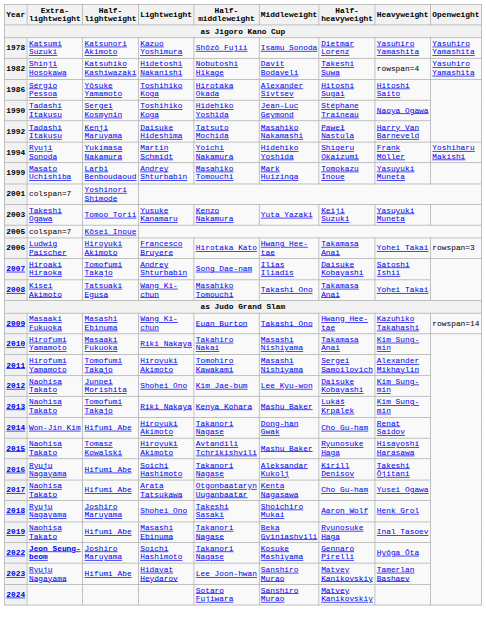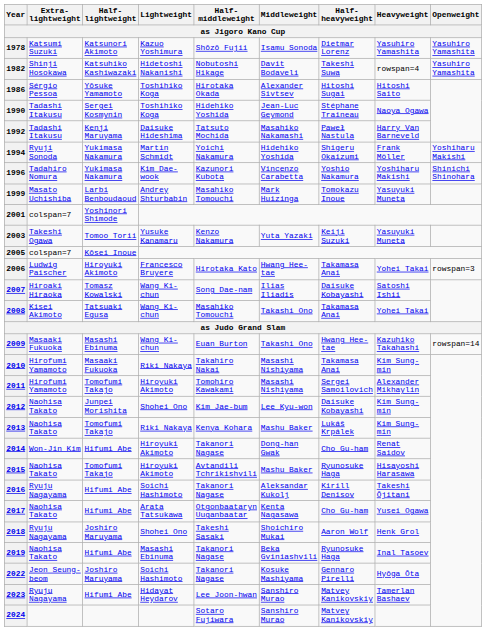+ row: (16, 173)
(103, 269) Tomofumi Takajo -> (103, 290) Tomasz Kowalski
(164, 269) Andrey Shturbabin -> (159, 290) Wang Ki-chun
(103, 449) Tomasz Kowalski -> (103, 469) Tomofumi Takajo
(55, 553) bold -> (55, 574) normal
